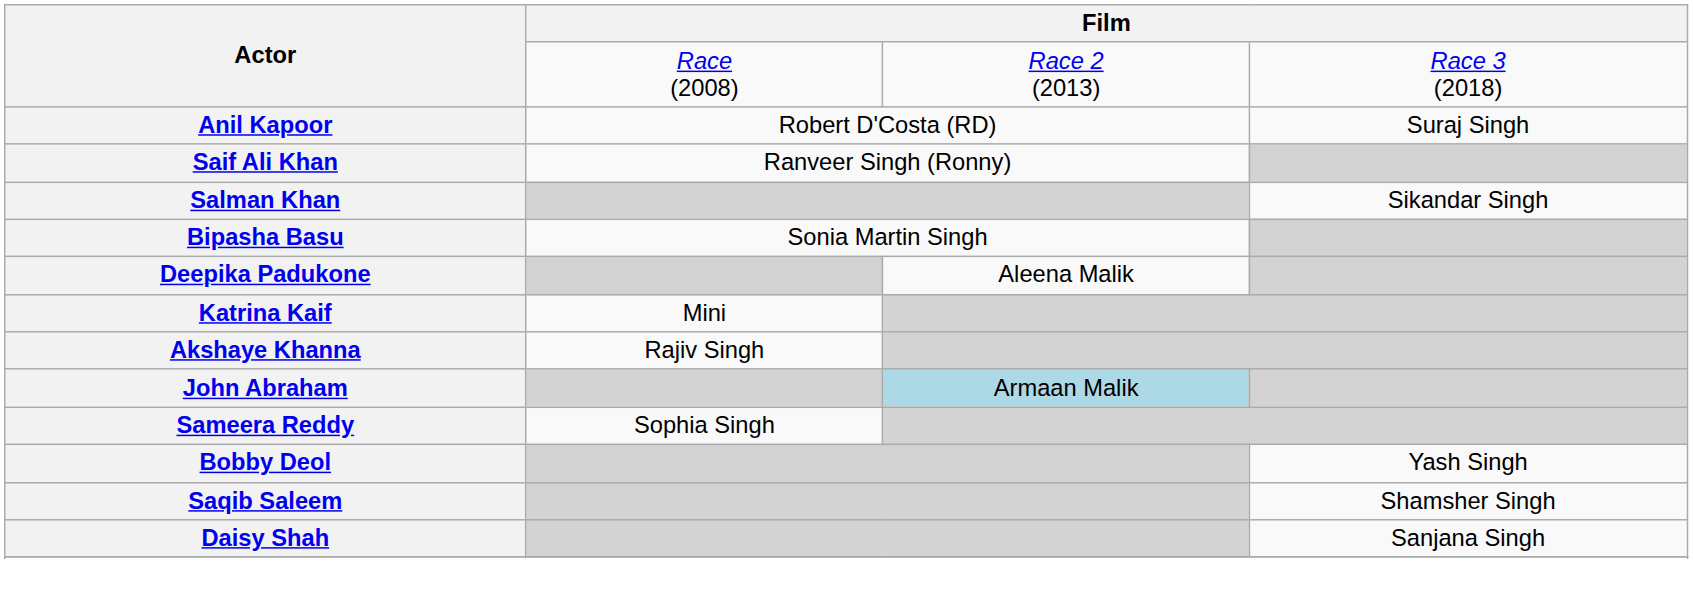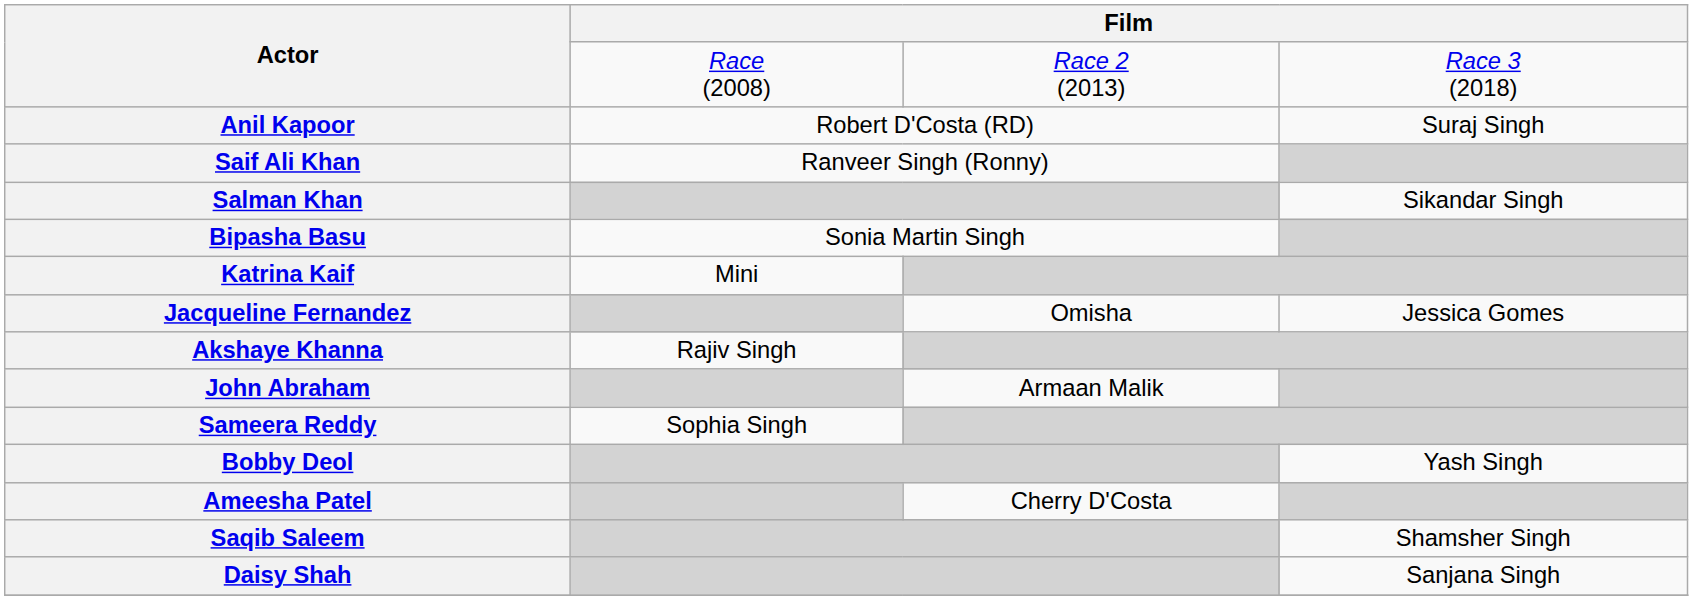- row: (265, 275)
+ row: (288, 312)
(1066, 387) lightblue background -> (1091, 387) no background
+ row: (288, 500)
